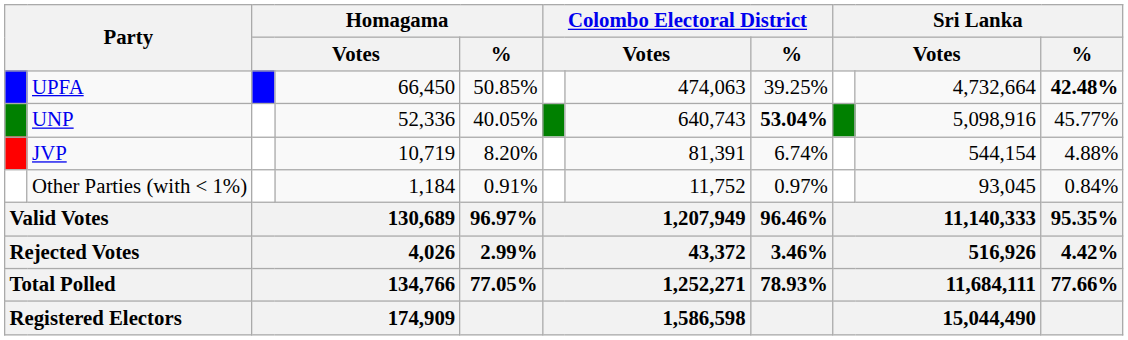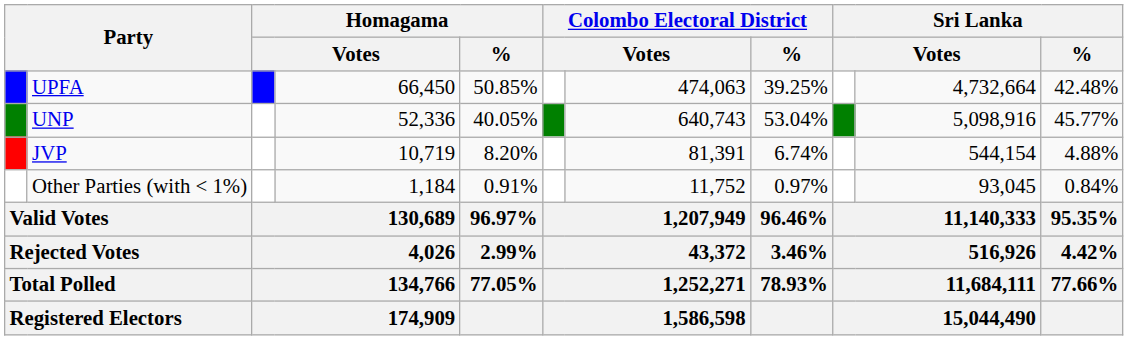(1084, 86) bold -> (1086, 86) normal
(794, 119) bold -> (796, 119) normal
